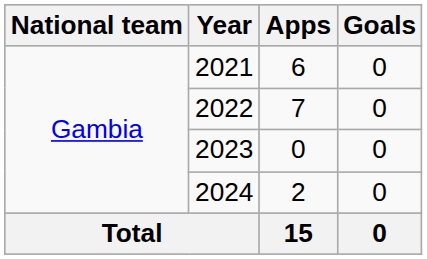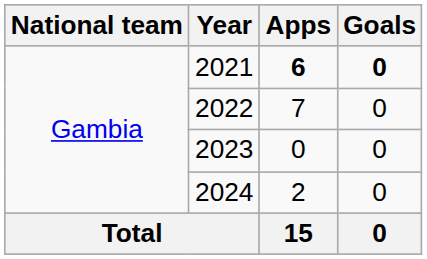(298, 66) normal -> (298, 66) bold
(380, 66) normal -> (380, 66) bold
